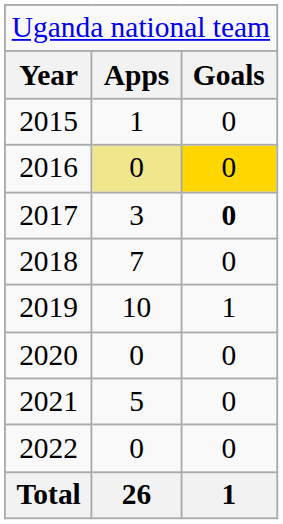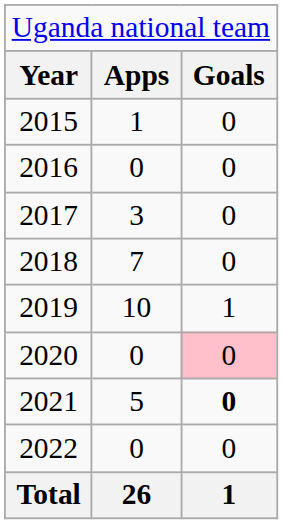(137, 167) khaki background -> (137, 167) no background
(229, 167) gold background -> (229, 167) no background
(229, 214) bold -> (229, 214) normal
(229, 354) no background -> (229, 354) pink background
(229, 401) normal -> (229, 401) bold
